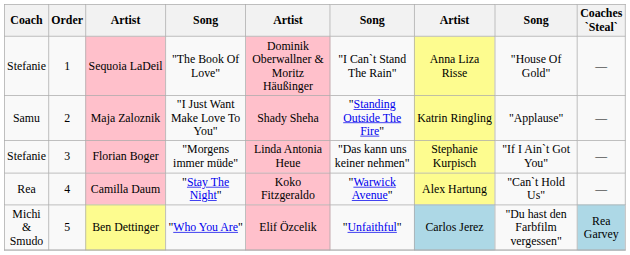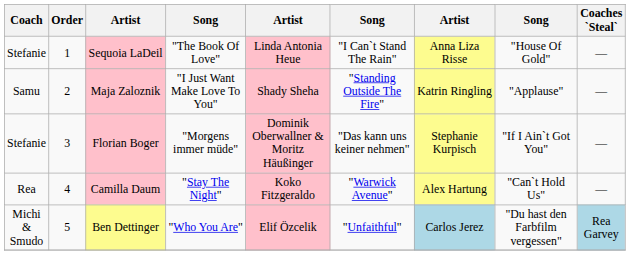(288, 65) Dominik Oberwallner & Moritz Häußinger -> (288, 52) Linda Antonia Heue
(288, 156) Linda Antonia Heue -> (288, 143) Dominik Oberwallner & Moritz Häußinger
